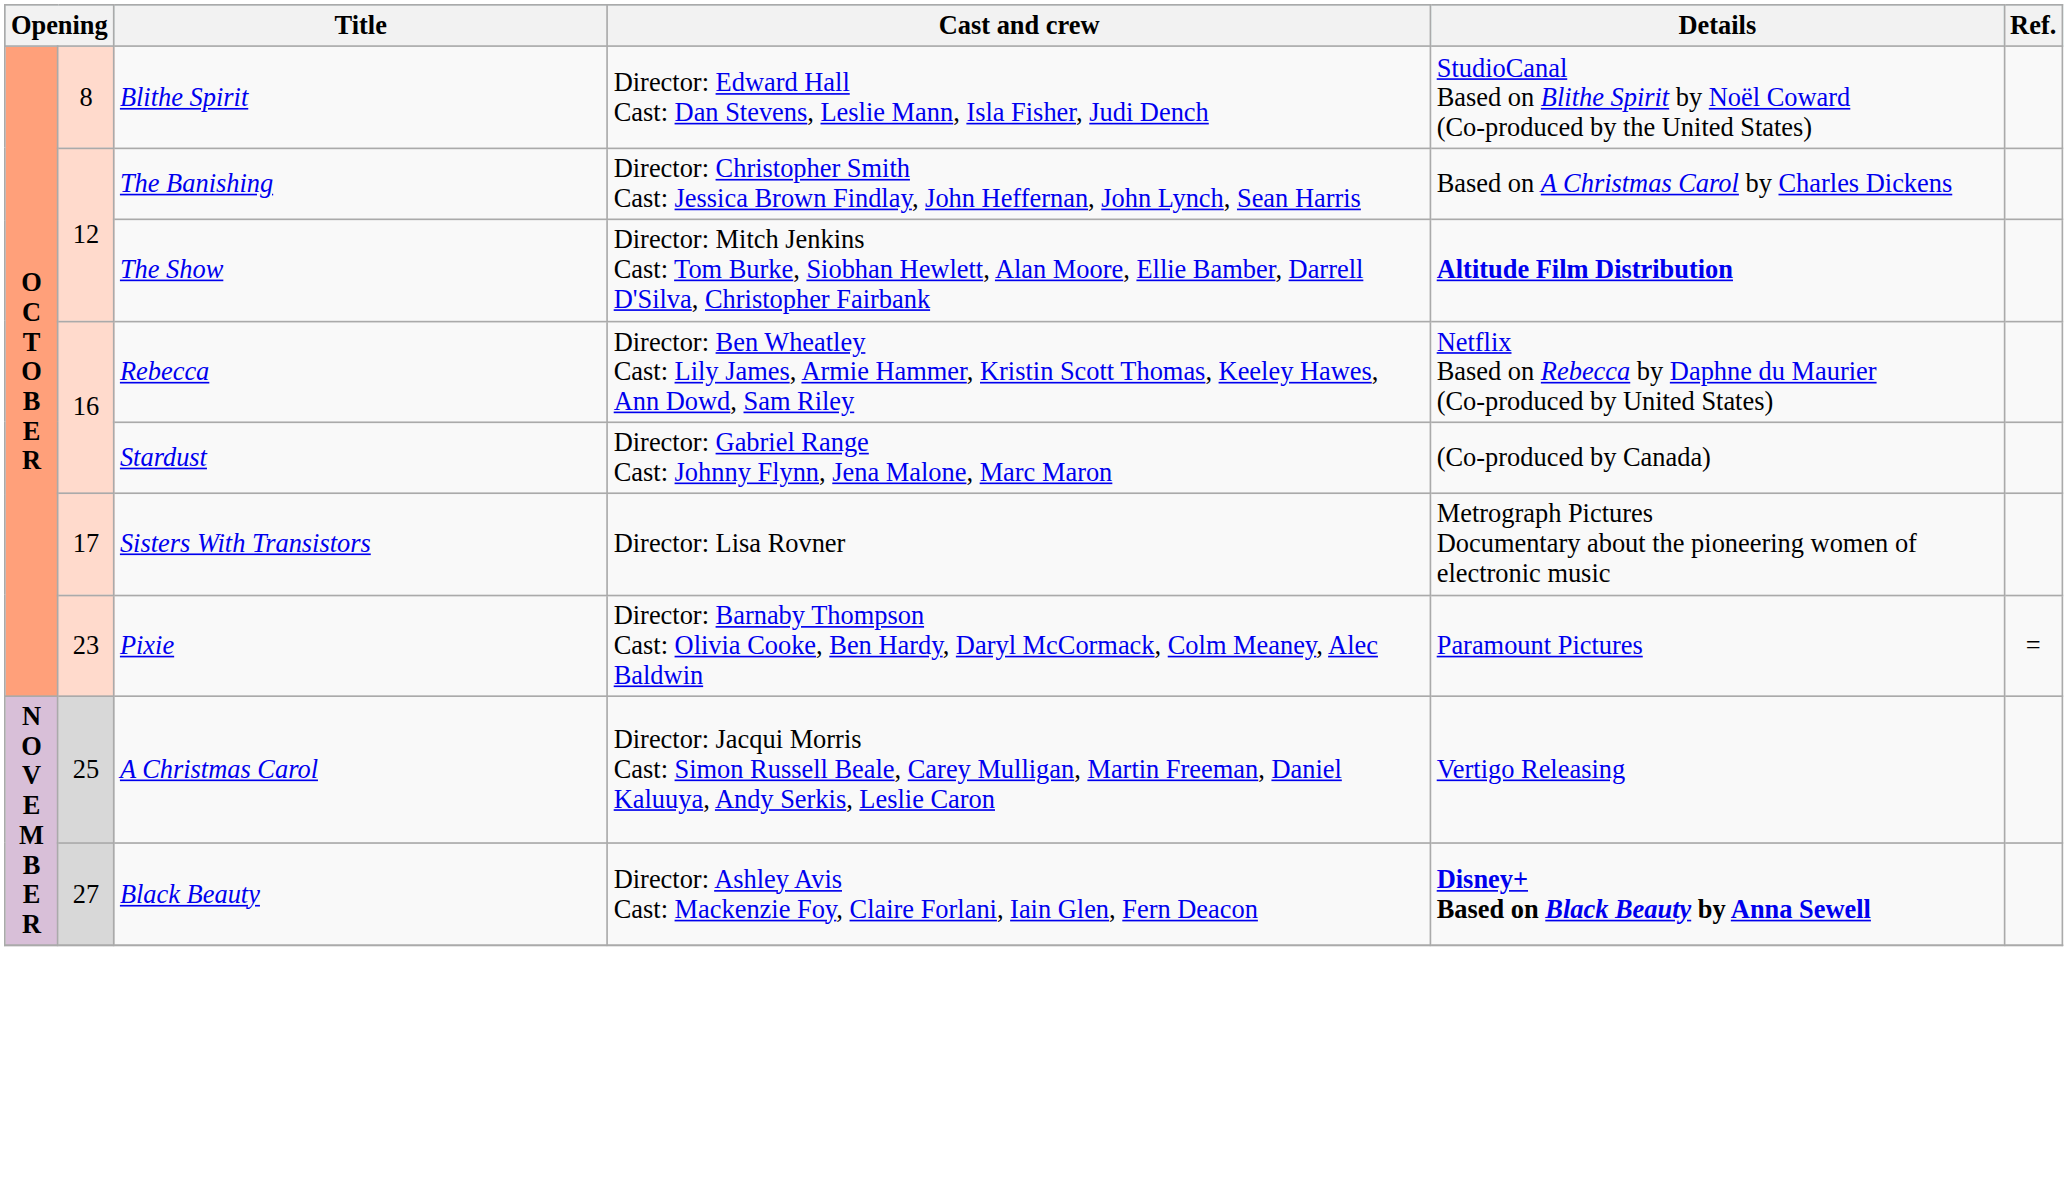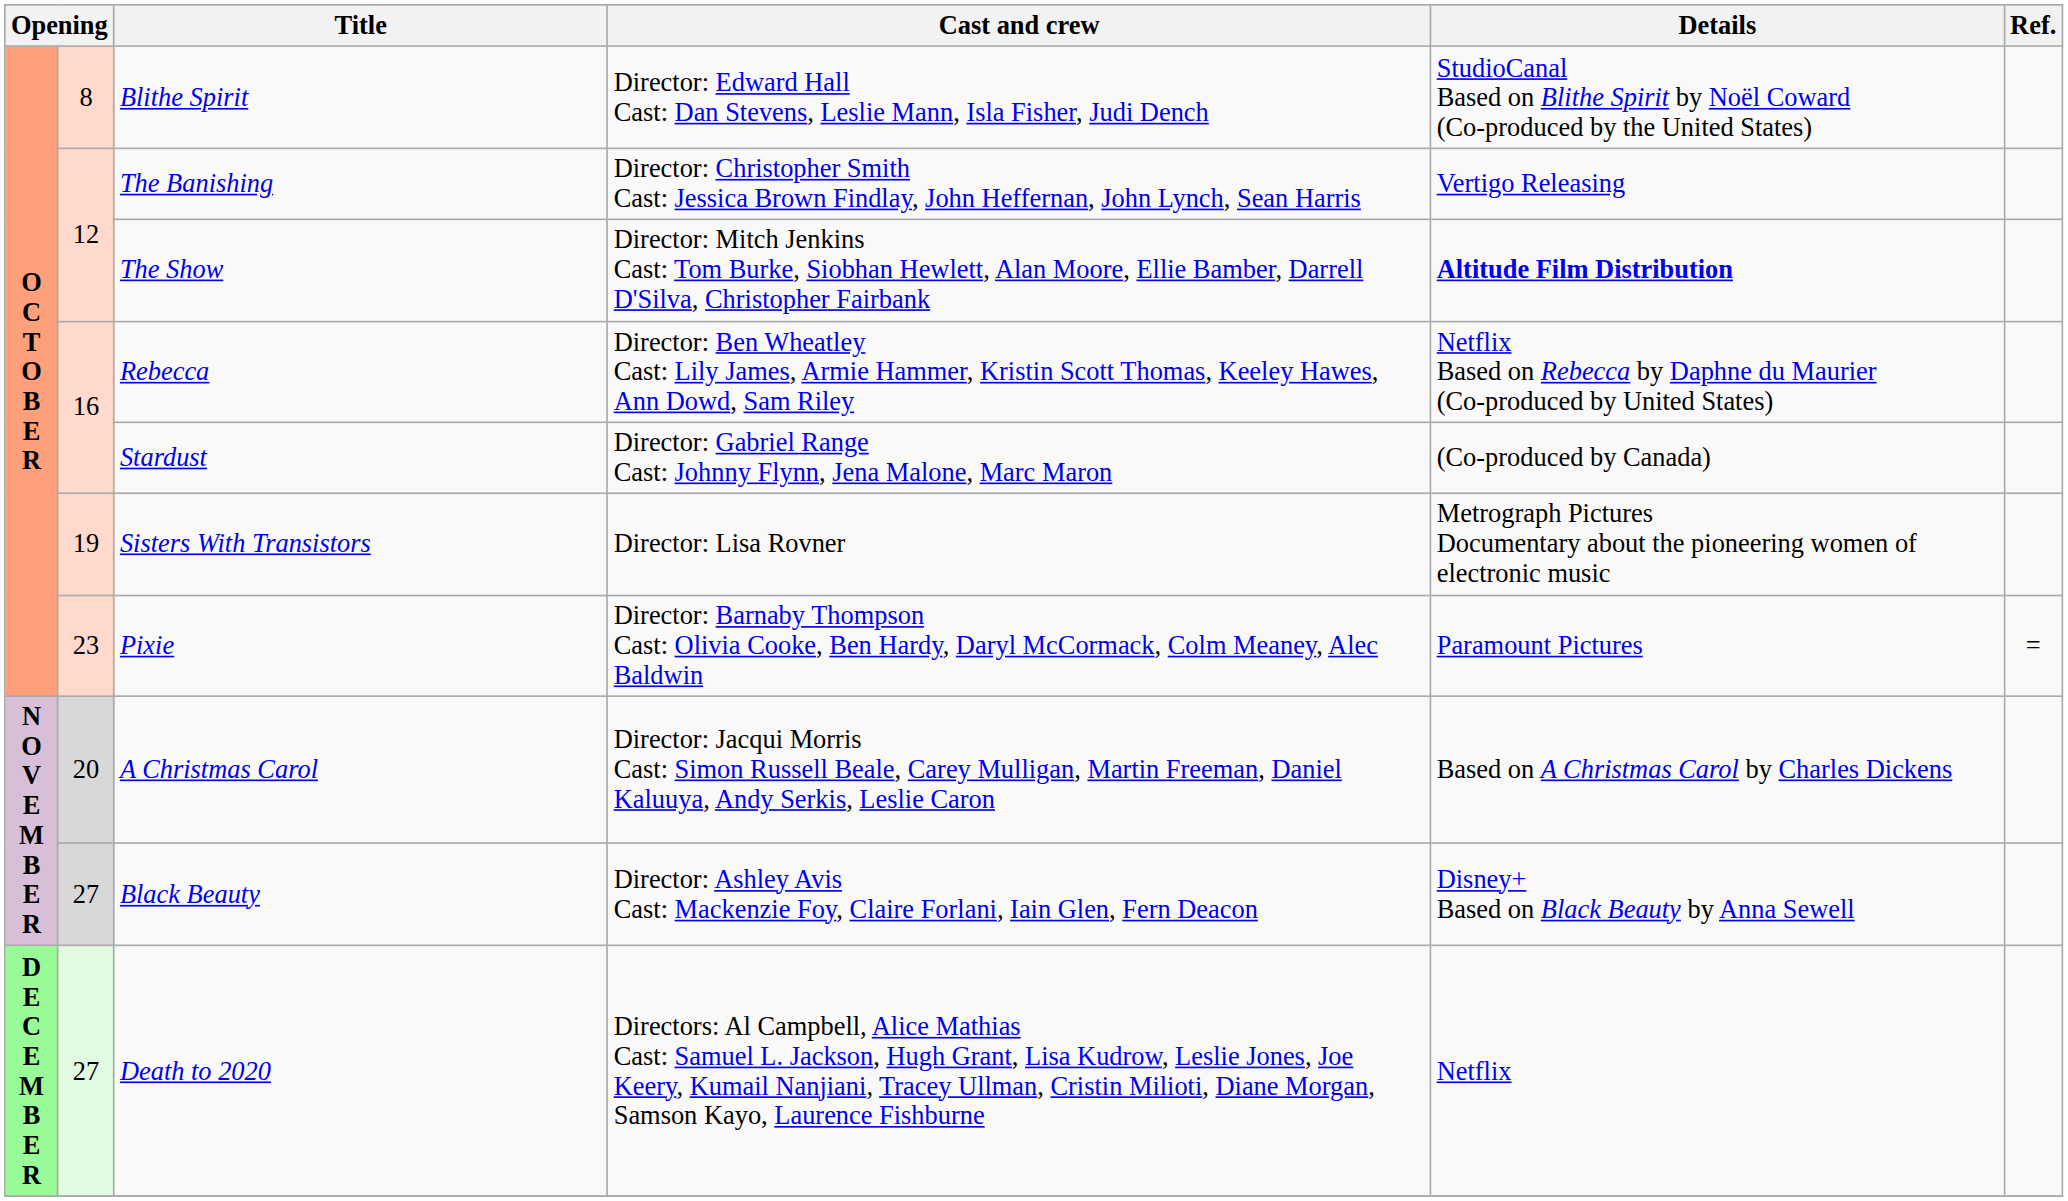(1694, 183) Based on A Christmas Carol by Charles Dickens -> (1531, 183) Vertigo Releasing
(86, 543) 17 -> (86, 543) 19
(86, 769) 25 -> (86, 769) 20
(1531, 769) Vertigo Releasing -> (1694, 769) Based on A Christmas Carol by Charles Dickens
(1654, 893) bold -> (1646, 893) normal
+ row: (195, 1070)
